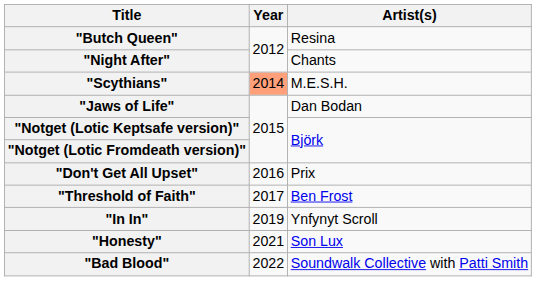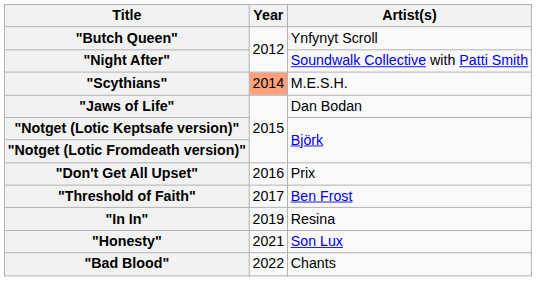(313, 38) Resina -> (334, 38) Ynfynyt Scroll
(313, 60) Chants -> (409, 60) Soundwalk Collective with Patti Smith
(334, 219) Ynfynyt Scroll -> (313, 219) Resina
(409, 264) Soundwalk Collective with Patti Smith -> (313, 264) Chants
